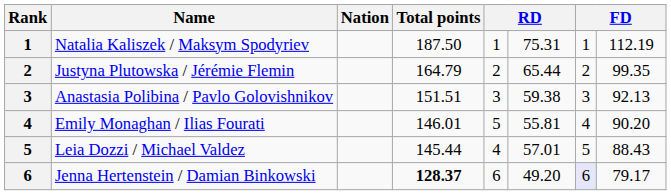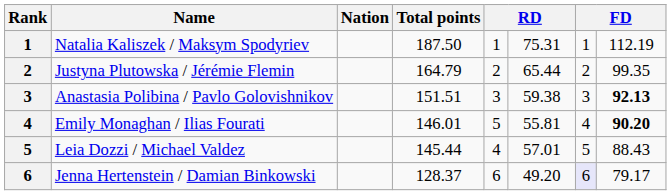(631, 96) normal -> (631, 96) bold
(631, 123) normal -> (631, 123) bold
(439, 176) bold -> (439, 176) normal
